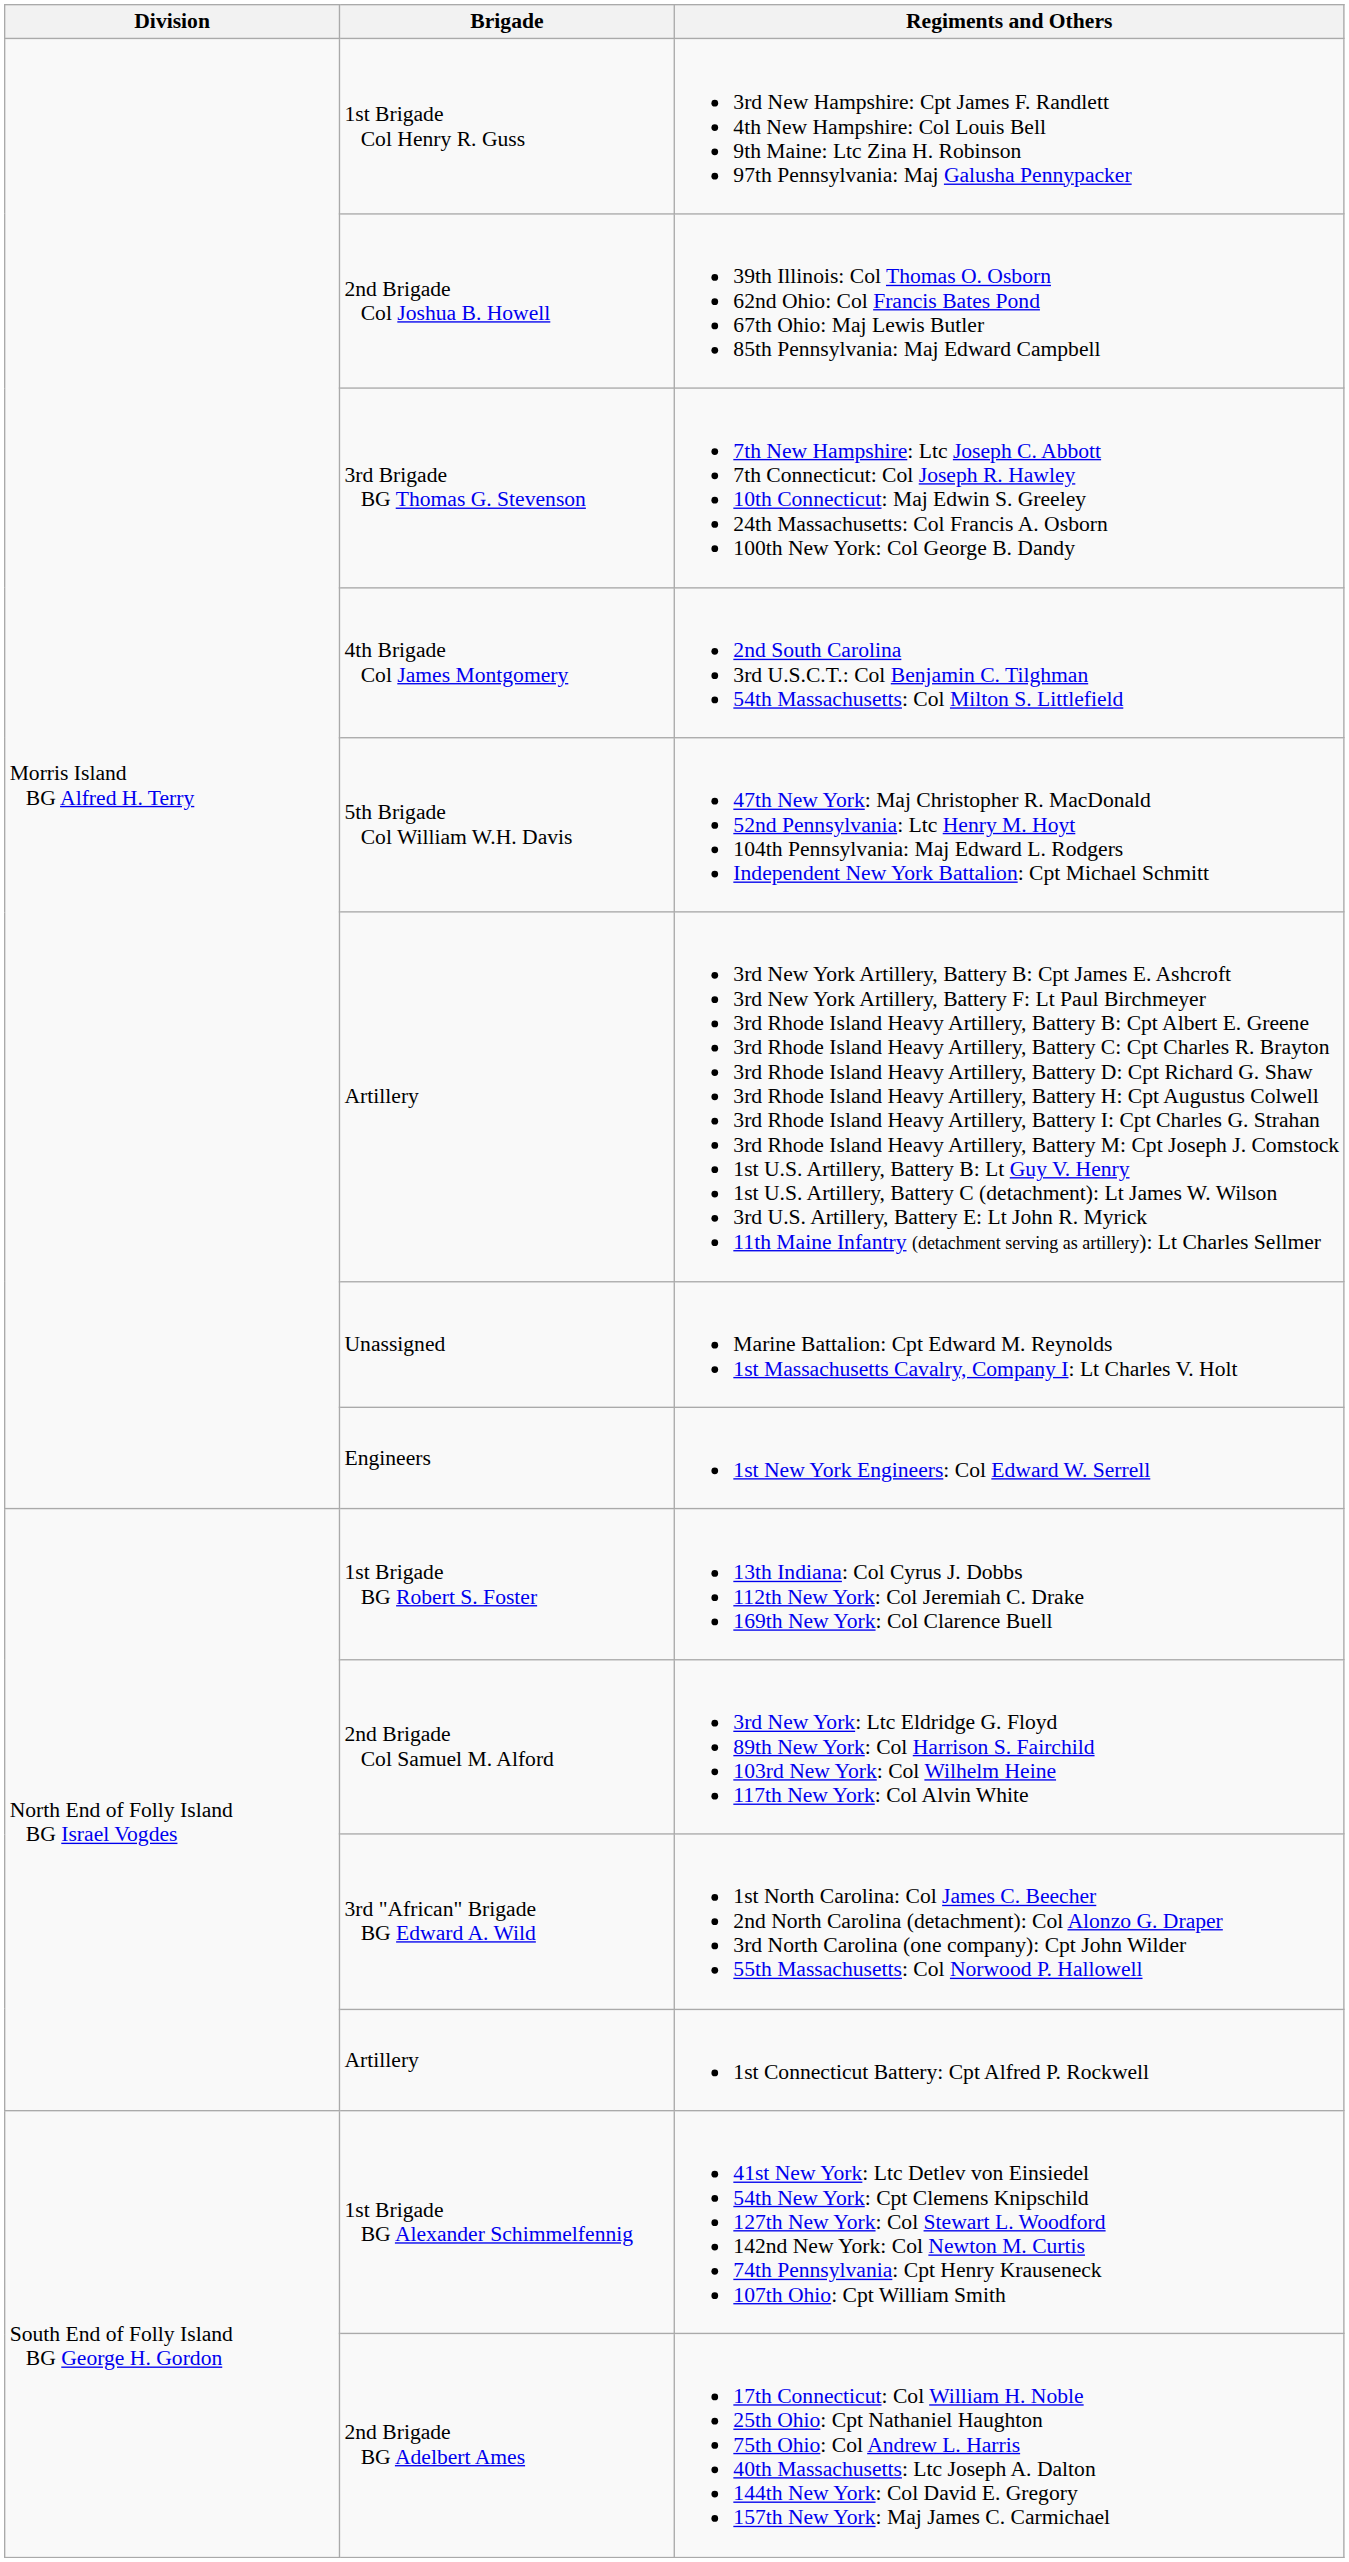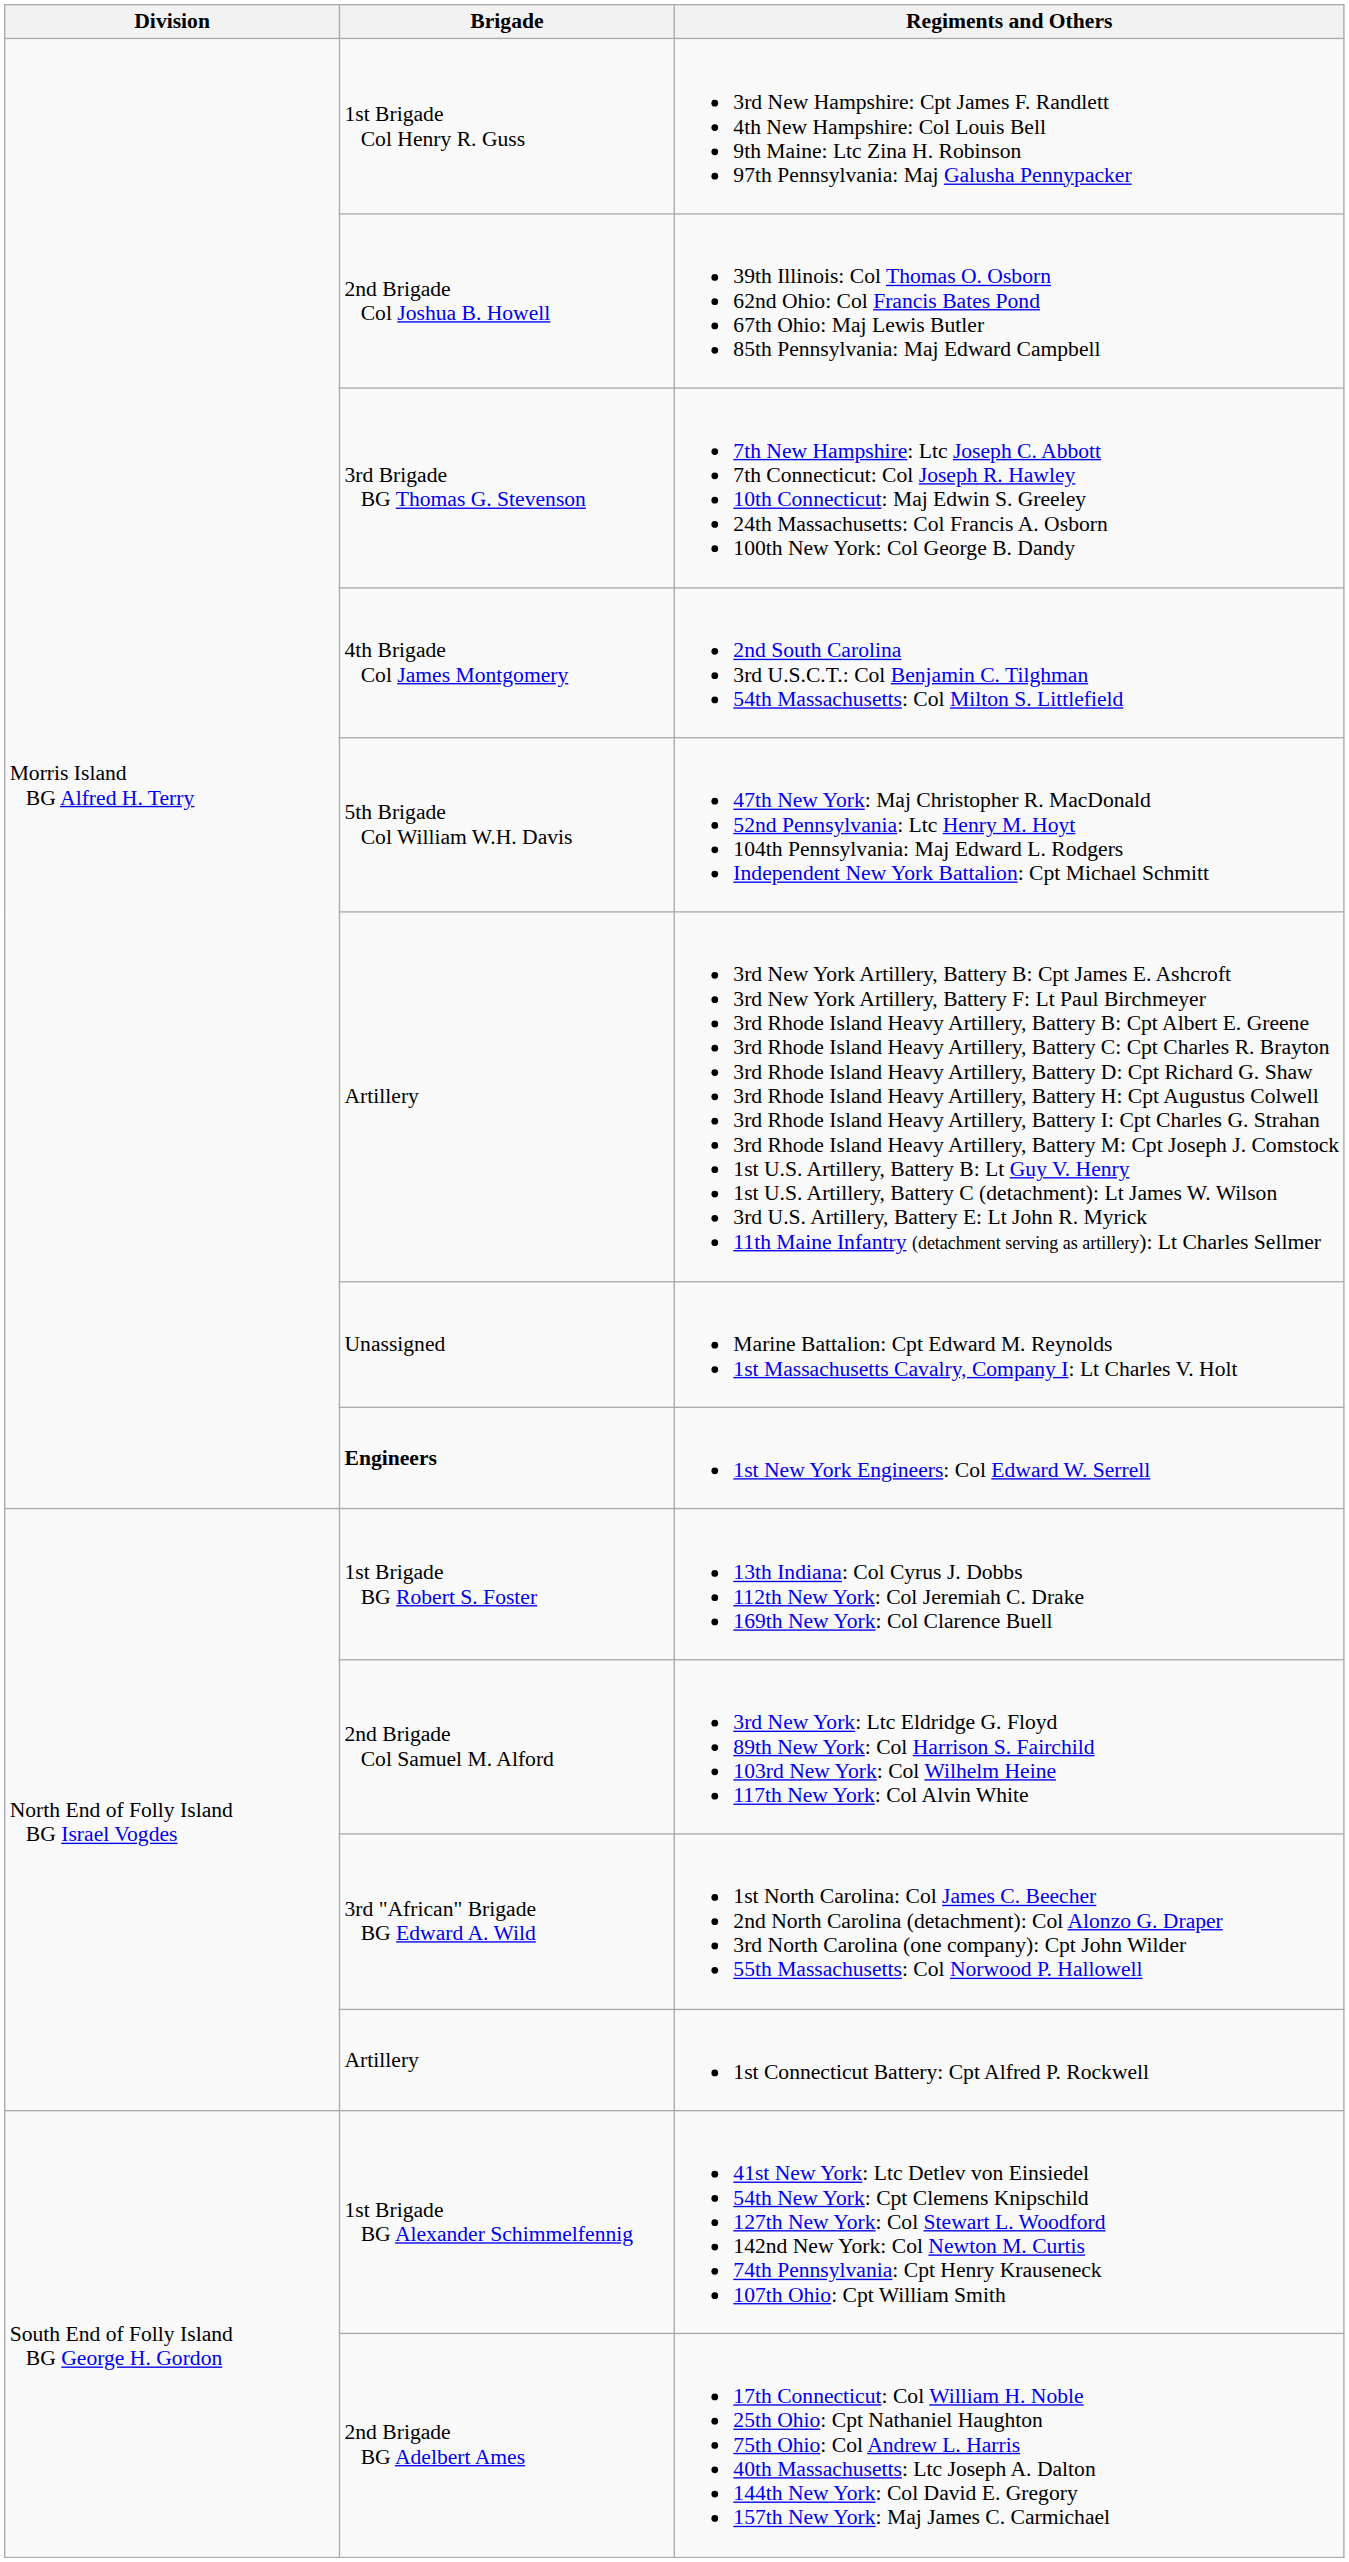(388, 1458) normal -> (391, 1458) bold
